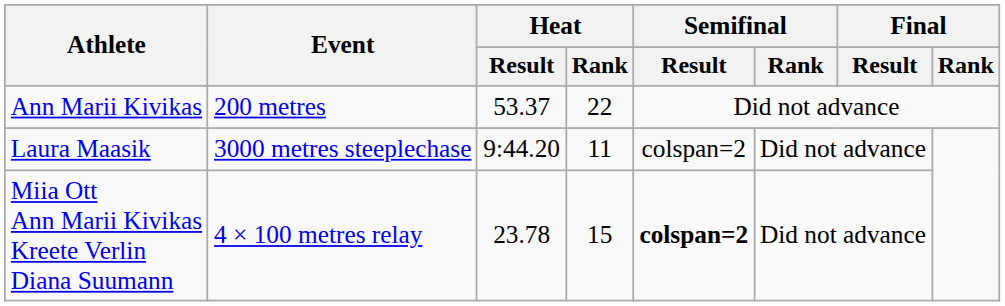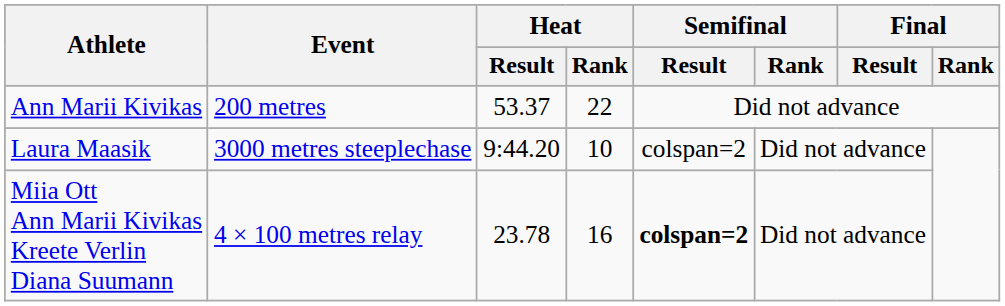(600, 148) 11 -> (600, 148) 10
(600, 235) 15 -> (600, 235) 16
